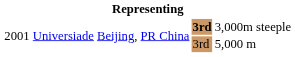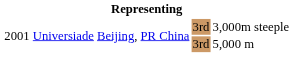(202, 26) bold -> (201, 26) normal
